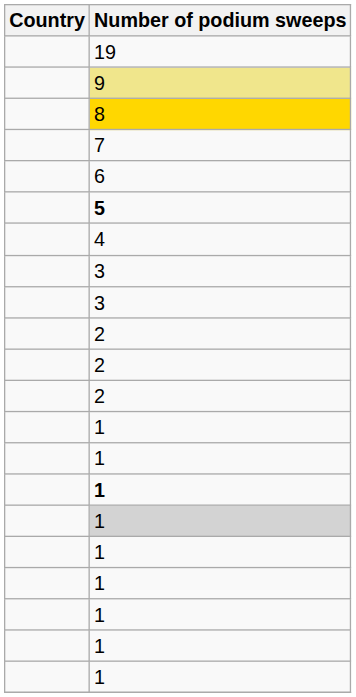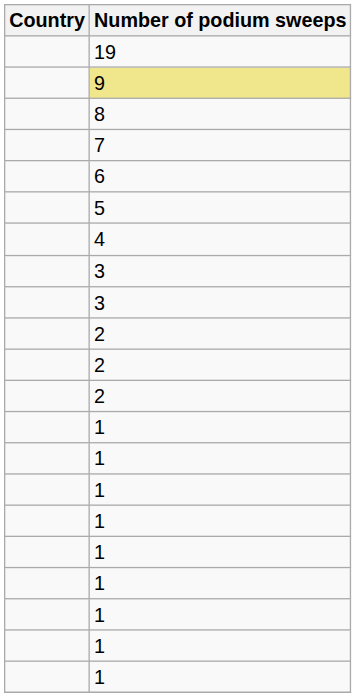(100, 114) gold background -> (100, 114) no background
(100, 208) bold -> (100, 208) normal
(100, 490) bold -> (100, 490) normal
(100, 521) lightgrey background -> (100, 521) no background
